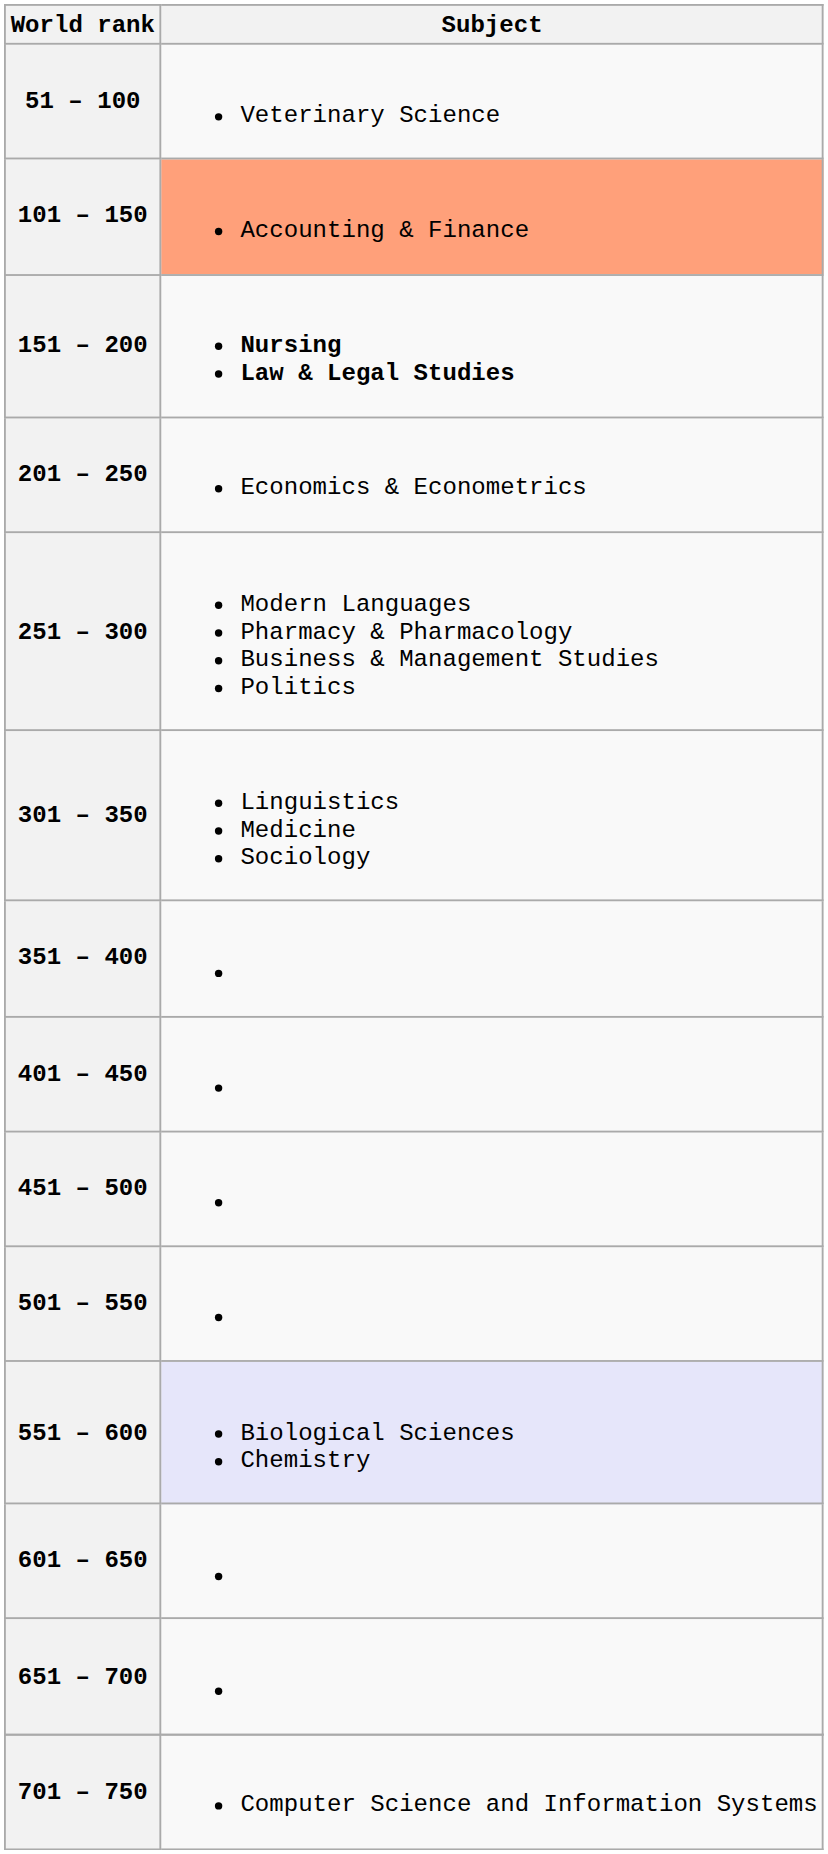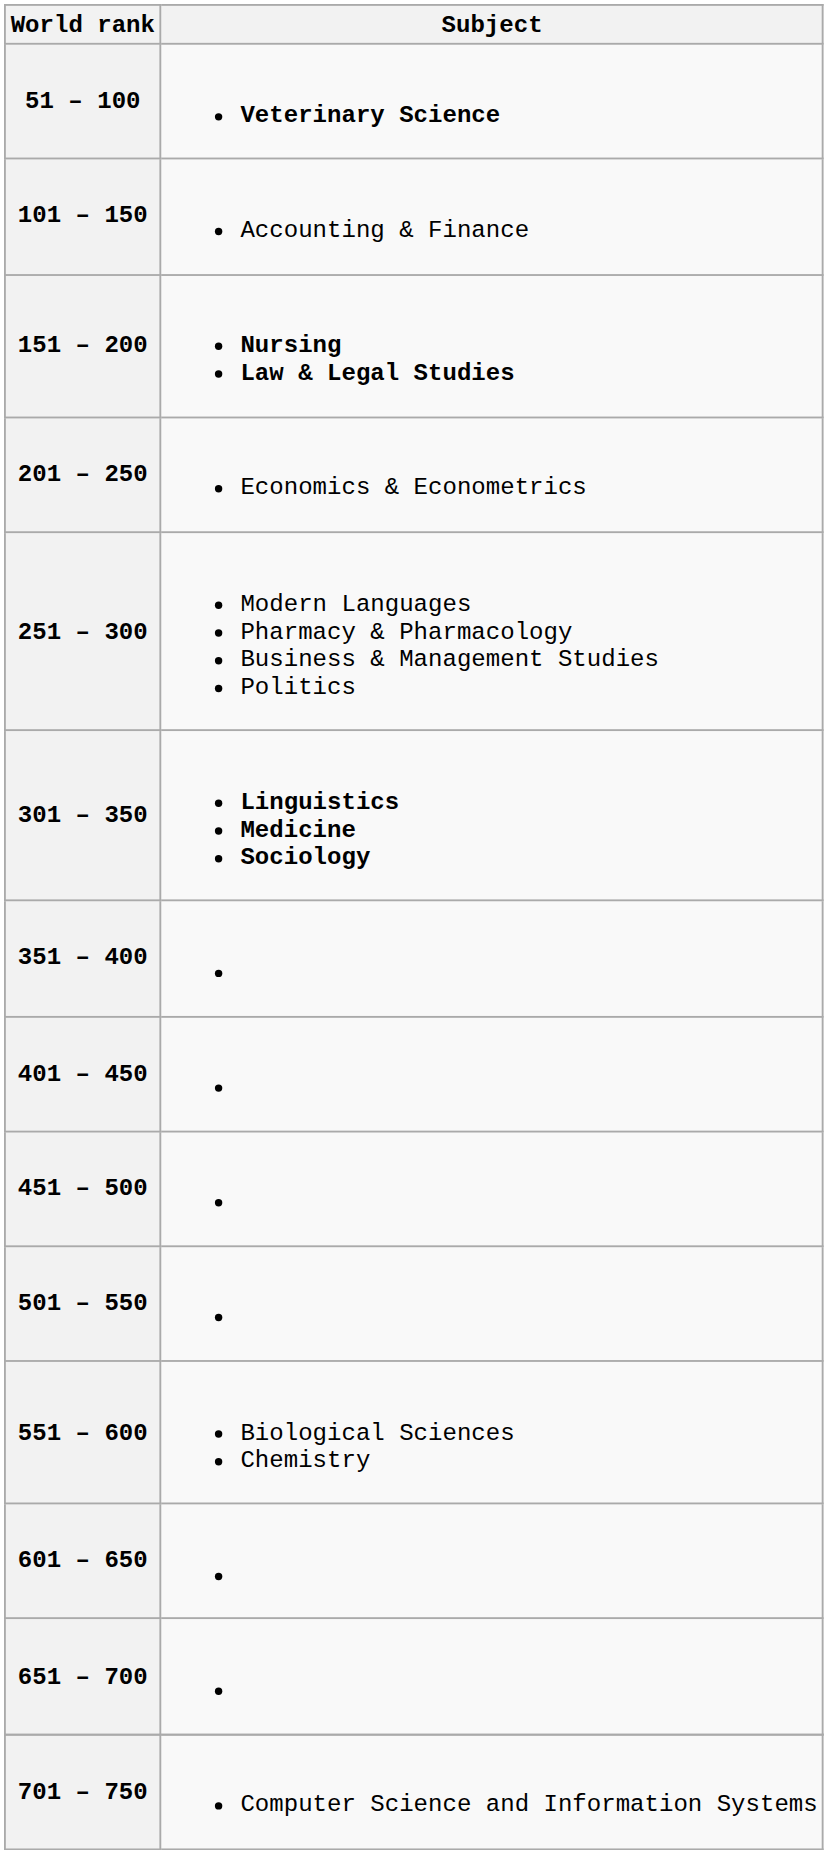(492, 116) normal -> (492, 116) bold
(492, 231) lightsalmon background -> (492, 231) no background
(492, 830) normal -> (492, 830) bold
(492, 1446) lavender background -> (492, 1446) no background
